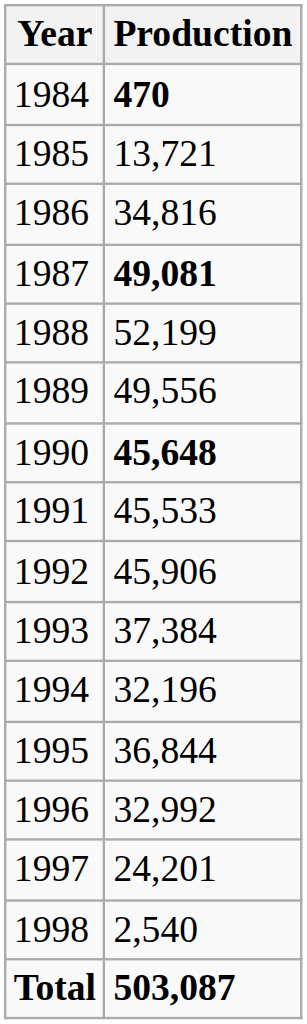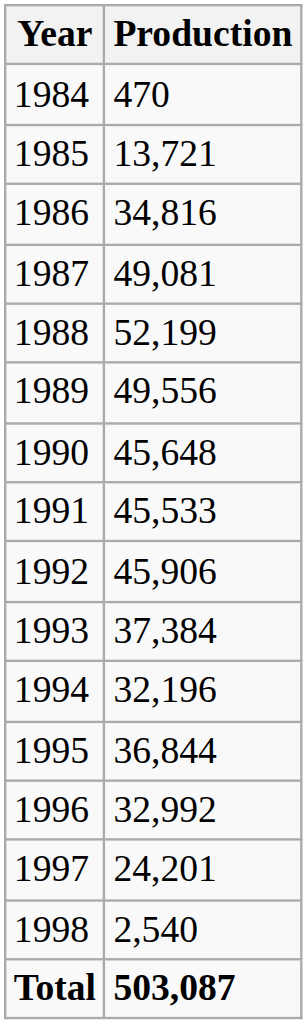(142, 93) bold -> (142, 93) normal
(165, 272) bold -> (165, 272) normal
(165, 451) bold -> (165, 451) normal
